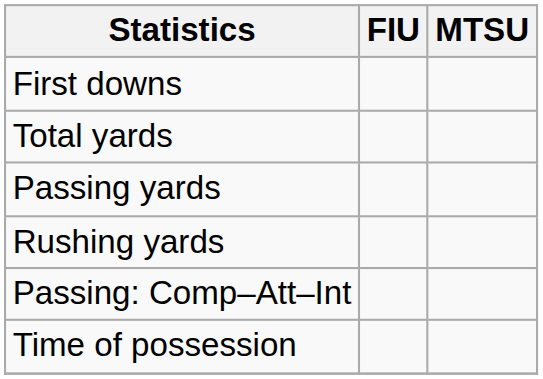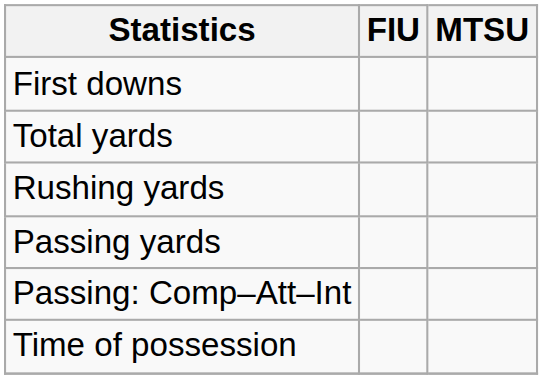rows swapped: (119, 240) <-> (117, 188)
